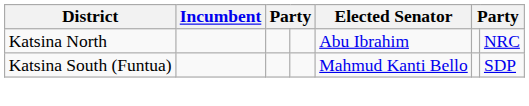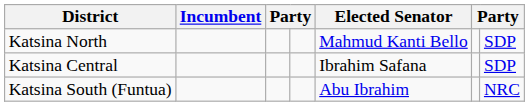(364, 41) Abu Ibrahim -> (393, 41) Mahmud Kanti Bello
(502, 41) NRC -> (500, 41) SDP
+ row: (63, 65)
(393, 65) Mahmud Kanti Bello -> (364, 89) Abu Ibrahim
(500, 65) SDP -> (502, 89) NRC
